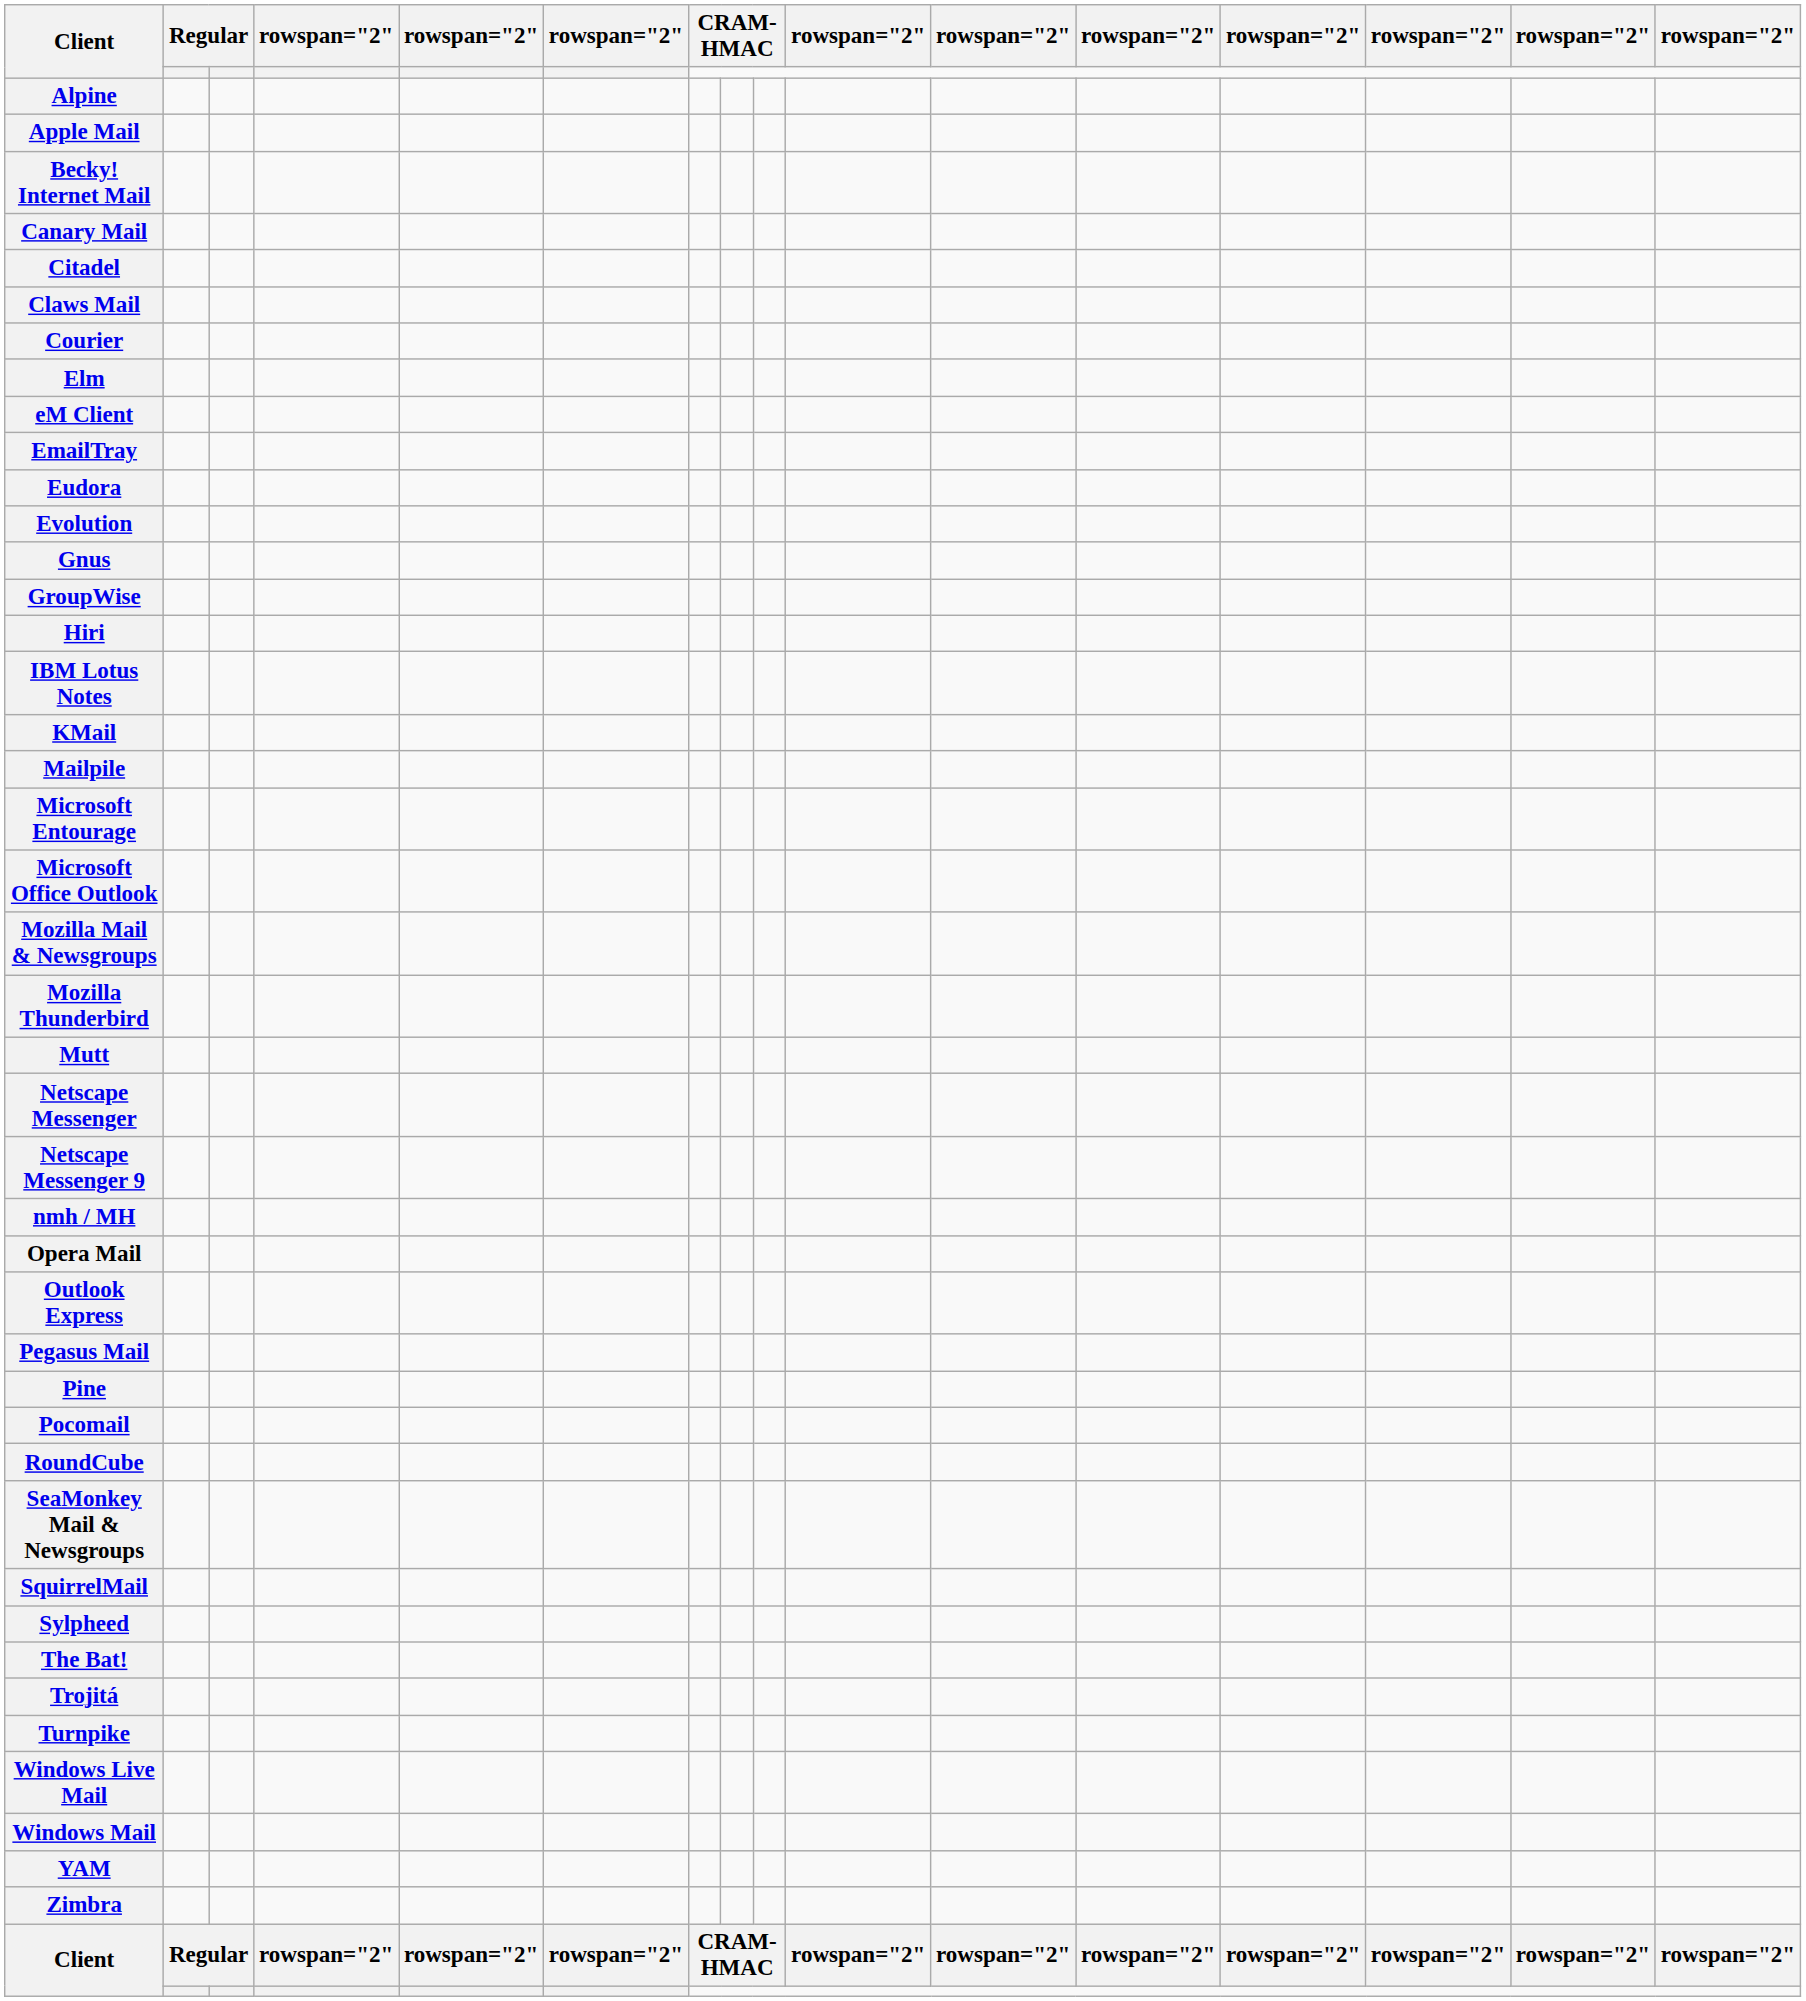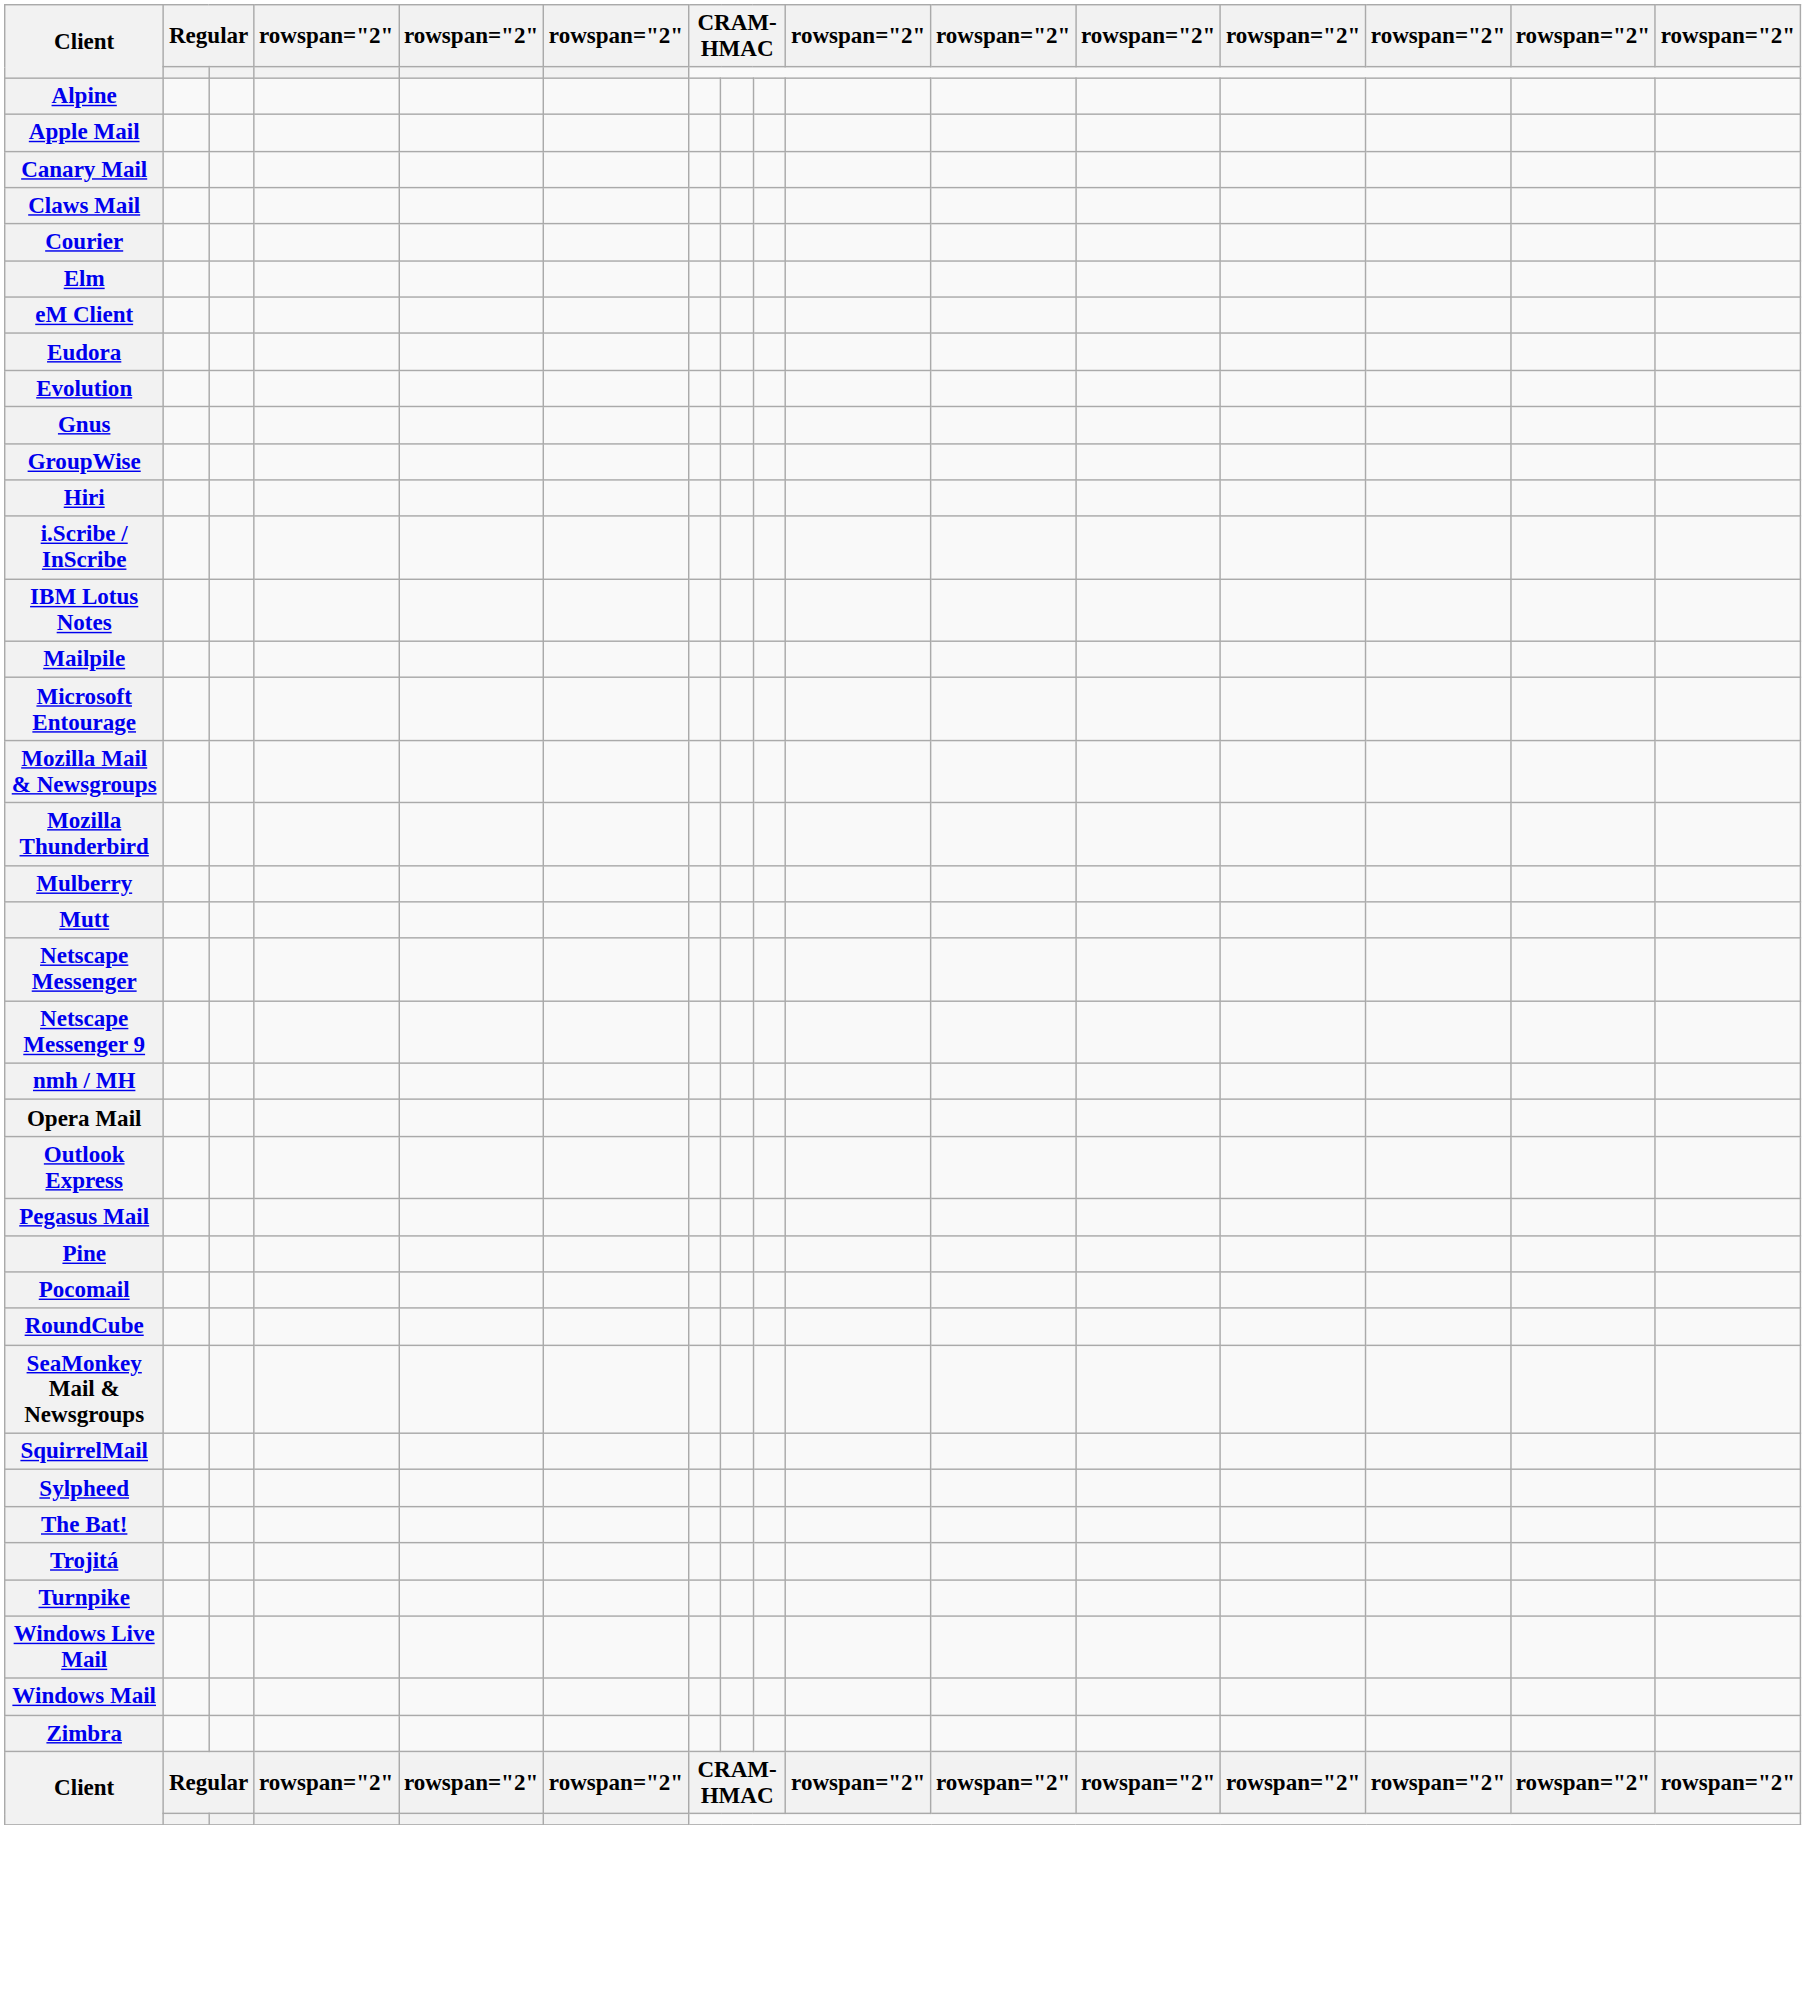- row: (84, 181)
- row: (84, 267)
- row: (84, 450)
+ row: (84, 547)
- row: (84, 732)
- row: (84, 880)
+ row: (84, 883)
- row: (84, 1868)
